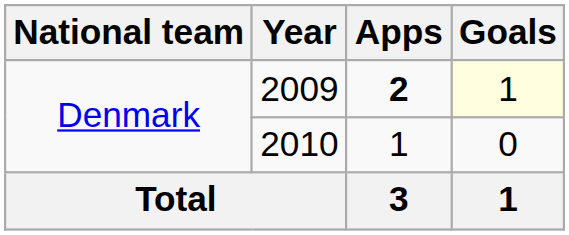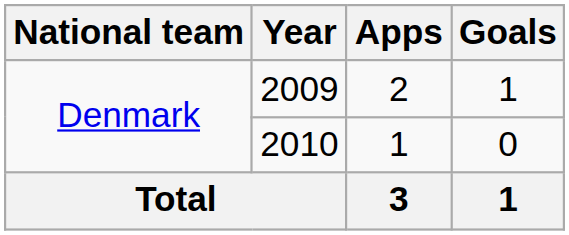(399, 88) bold -> (399, 88) normal
(508, 88) lightyellow background -> (508, 88) no background
